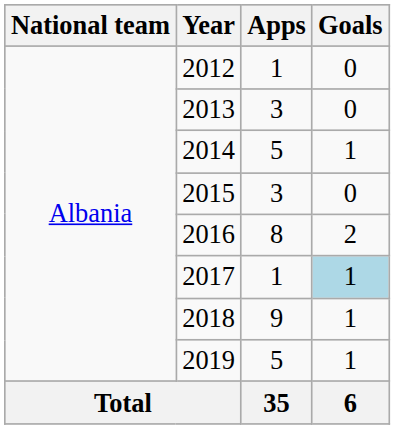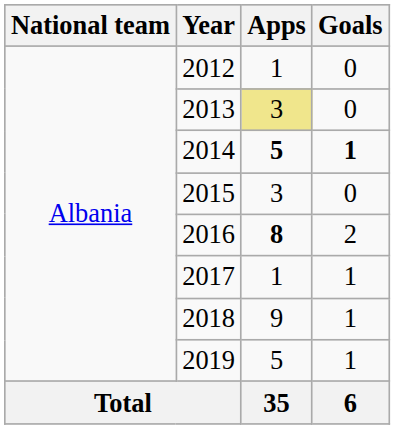(277, 109) no background -> (277, 109) khaki background
(277, 151) normal -> (277, 151) bold
(350, 151) normal -> (350, 151) bold
(277, 234) normal -> (277, 234) bold
(350, 276) lightblue background -> (350, 276) no background
